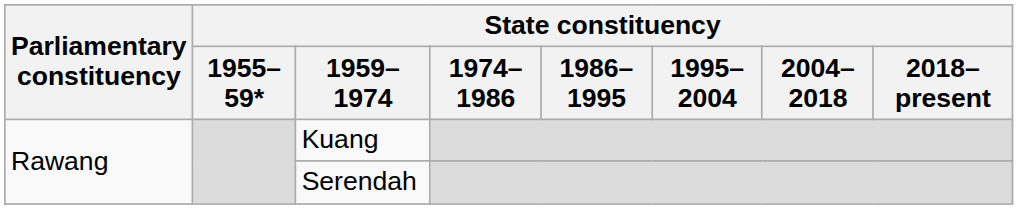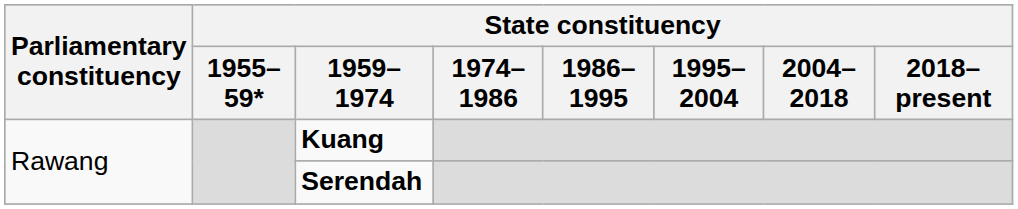(340, 139) normal -> (343, 139) bold
(359, 181) normal -> (362, 181) bold
